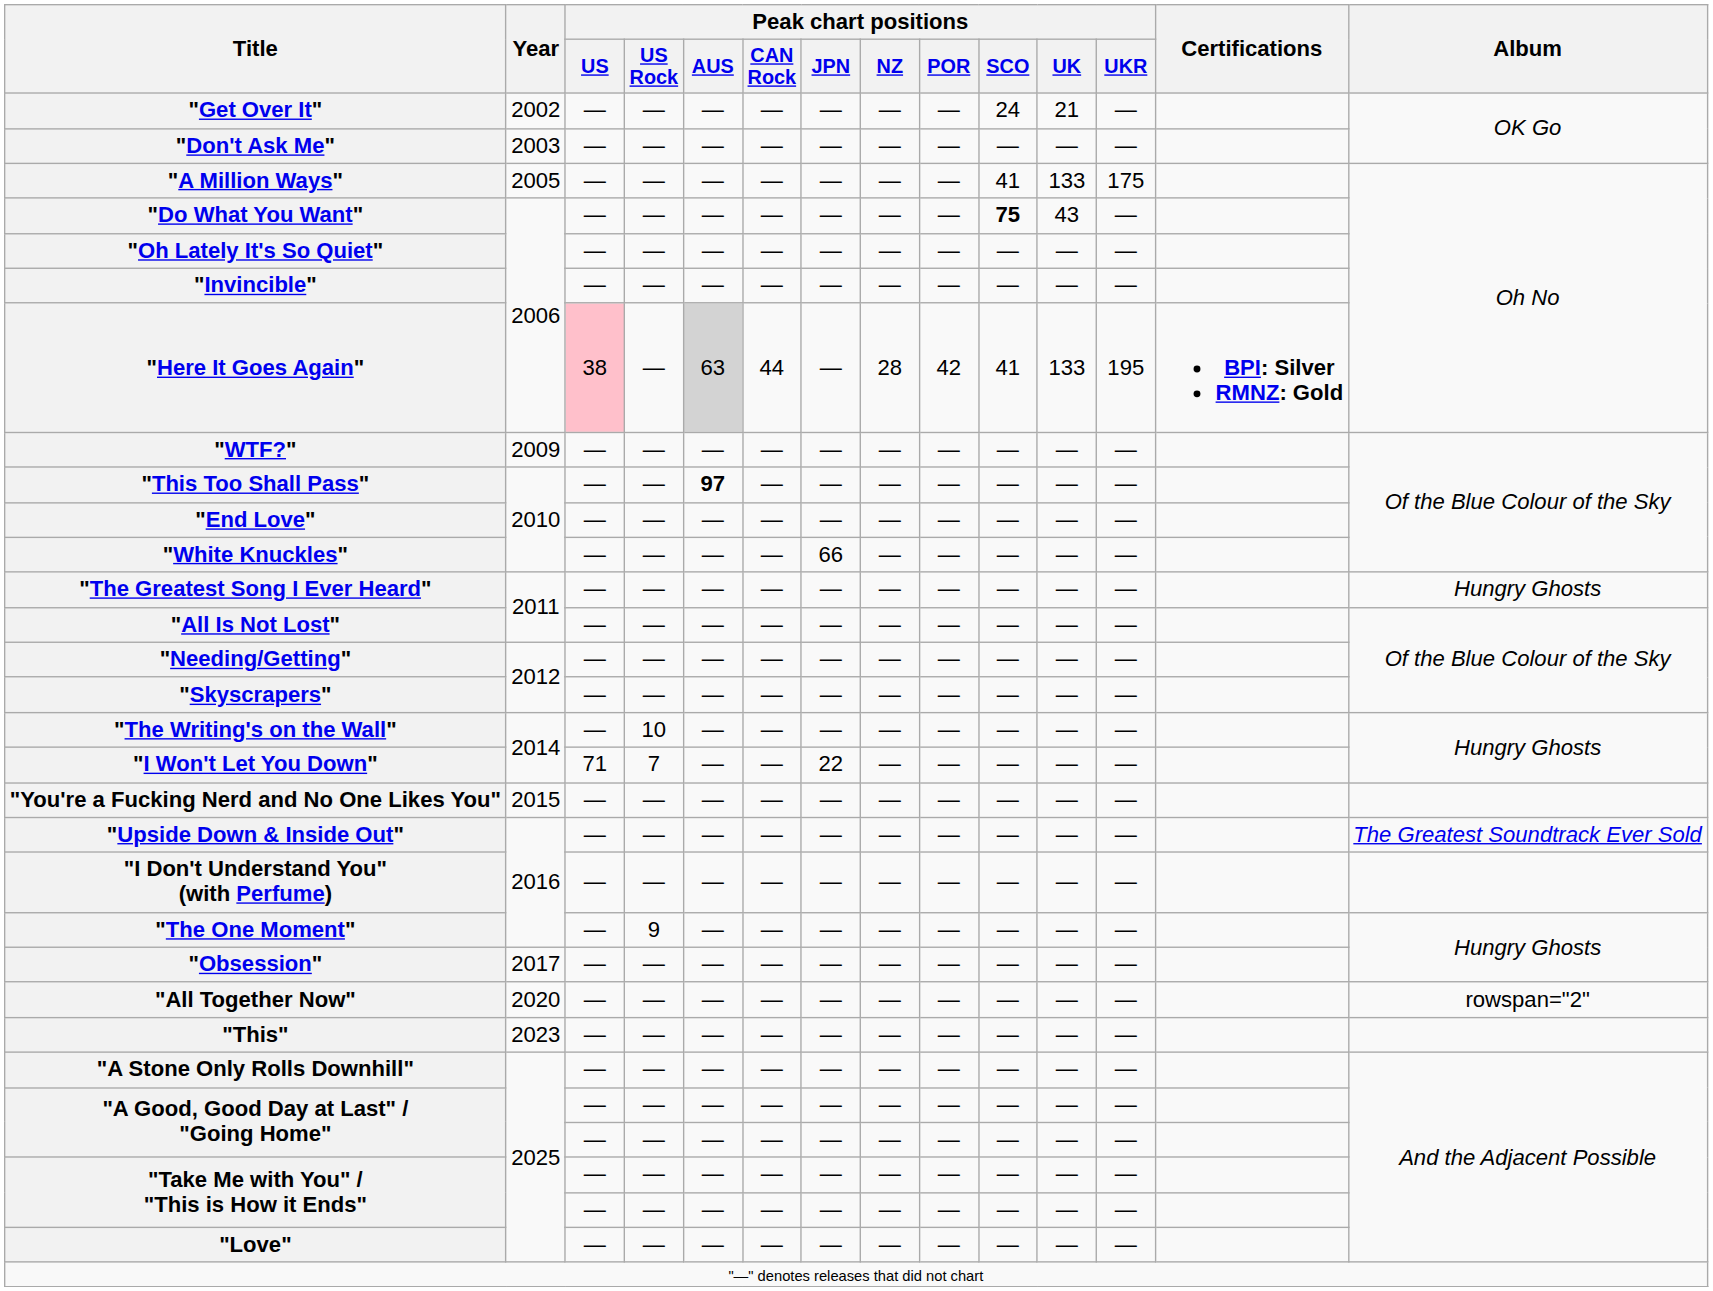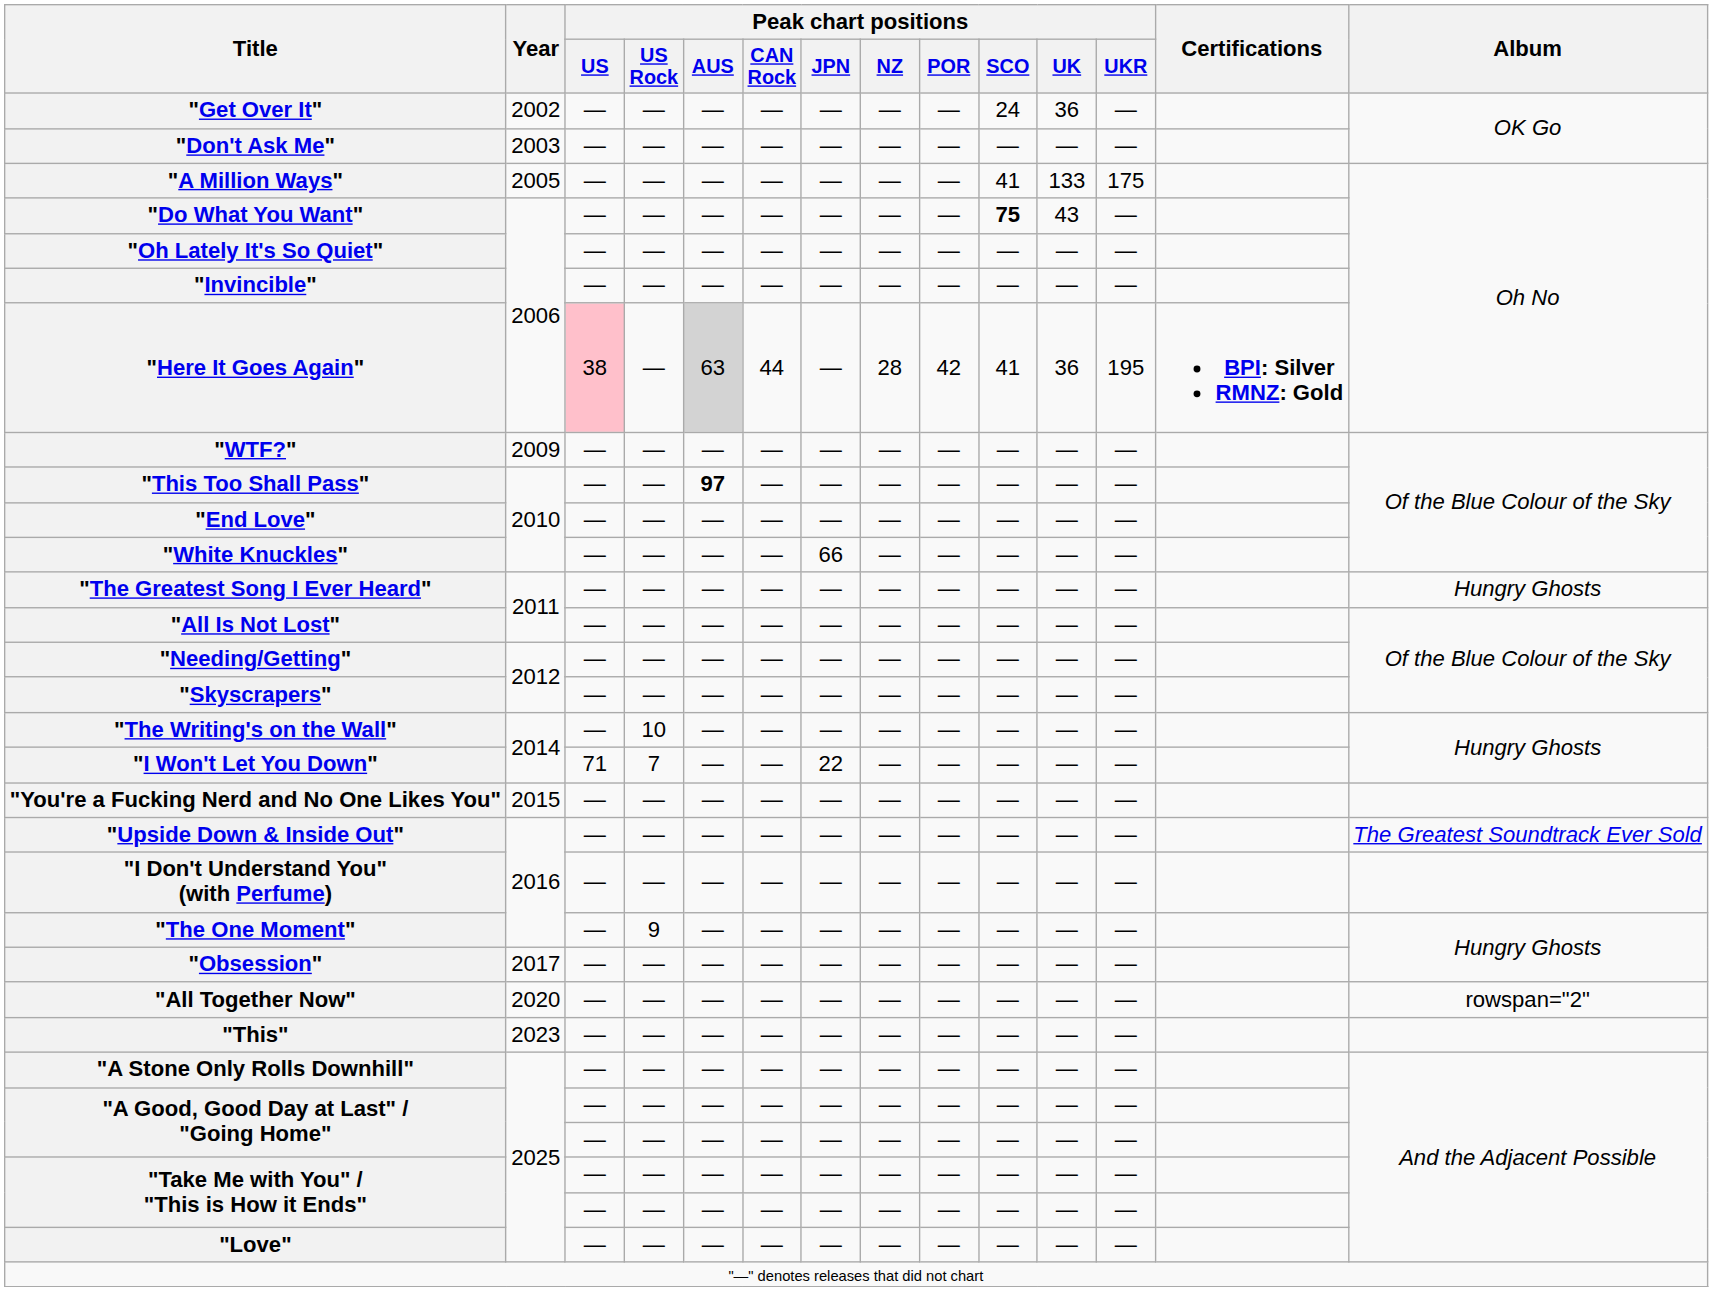(1067, 110) 21 -> (1067, 110) 36
(1067, 367) 133 -> (1067, 367) 36
